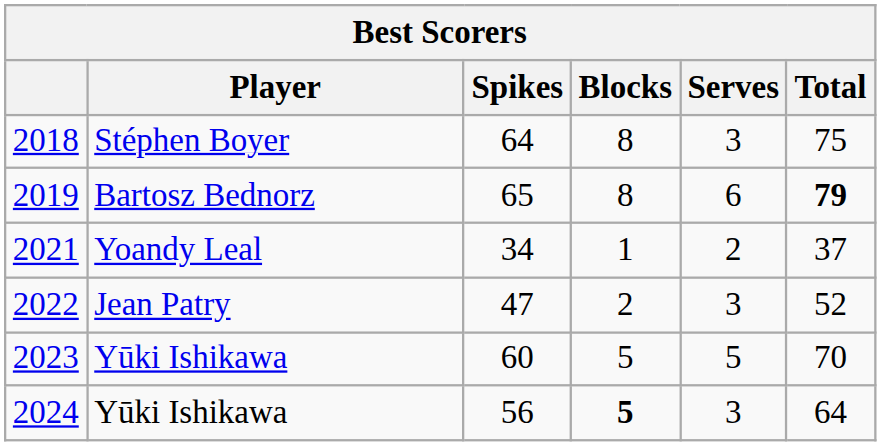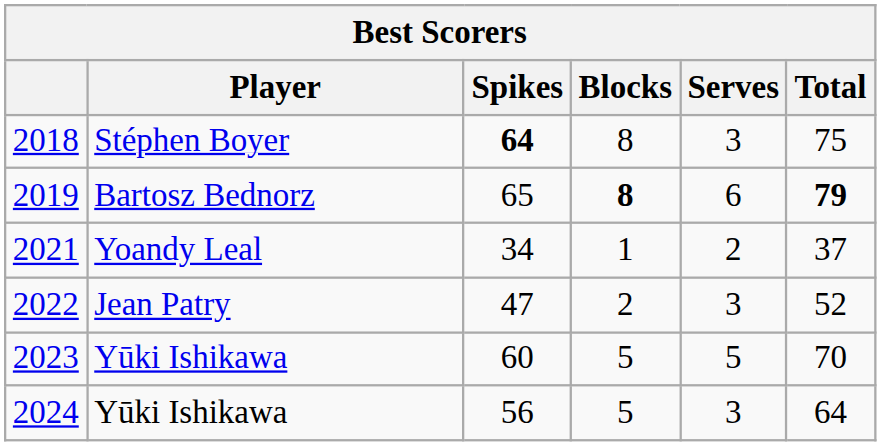(517, 140) normal -> (517, 140) bold
(625, 195) normal -> (625, 195) bold
(625, 412) bold -> (625, 412) normal
